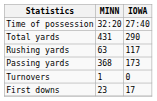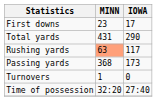rows swapped: (33, 90) <-> (50, 24)
(102, 50) no background -> (102, 50) lightsalmon background
